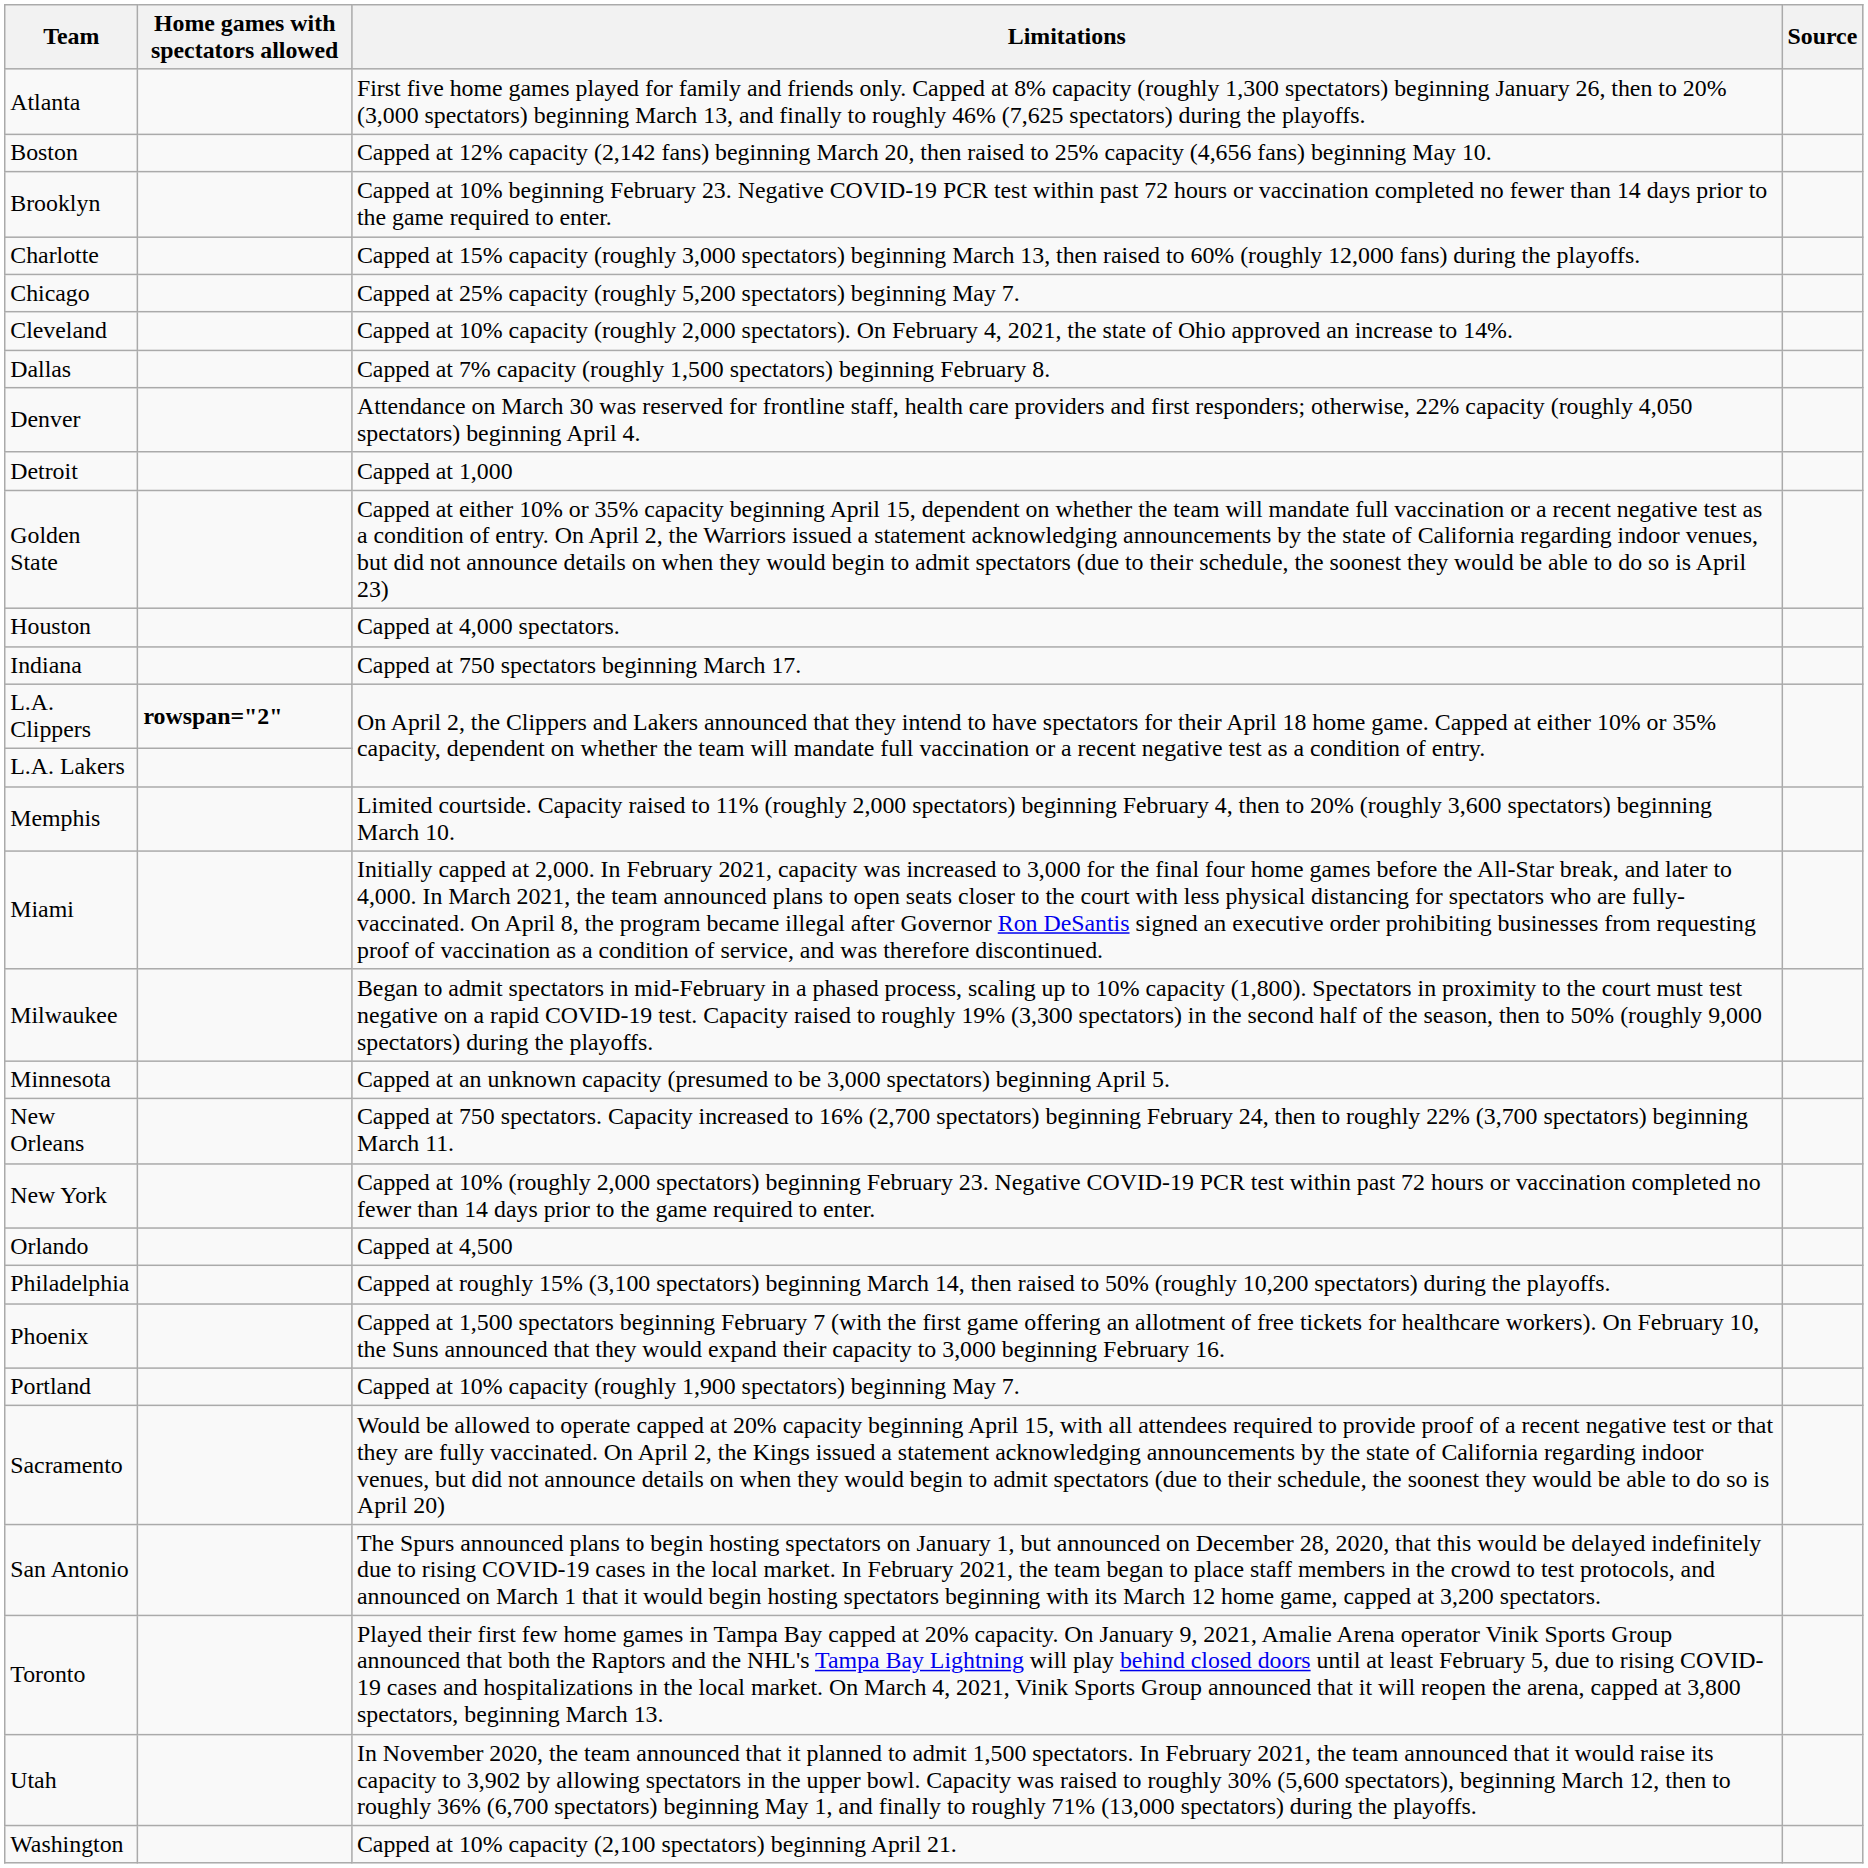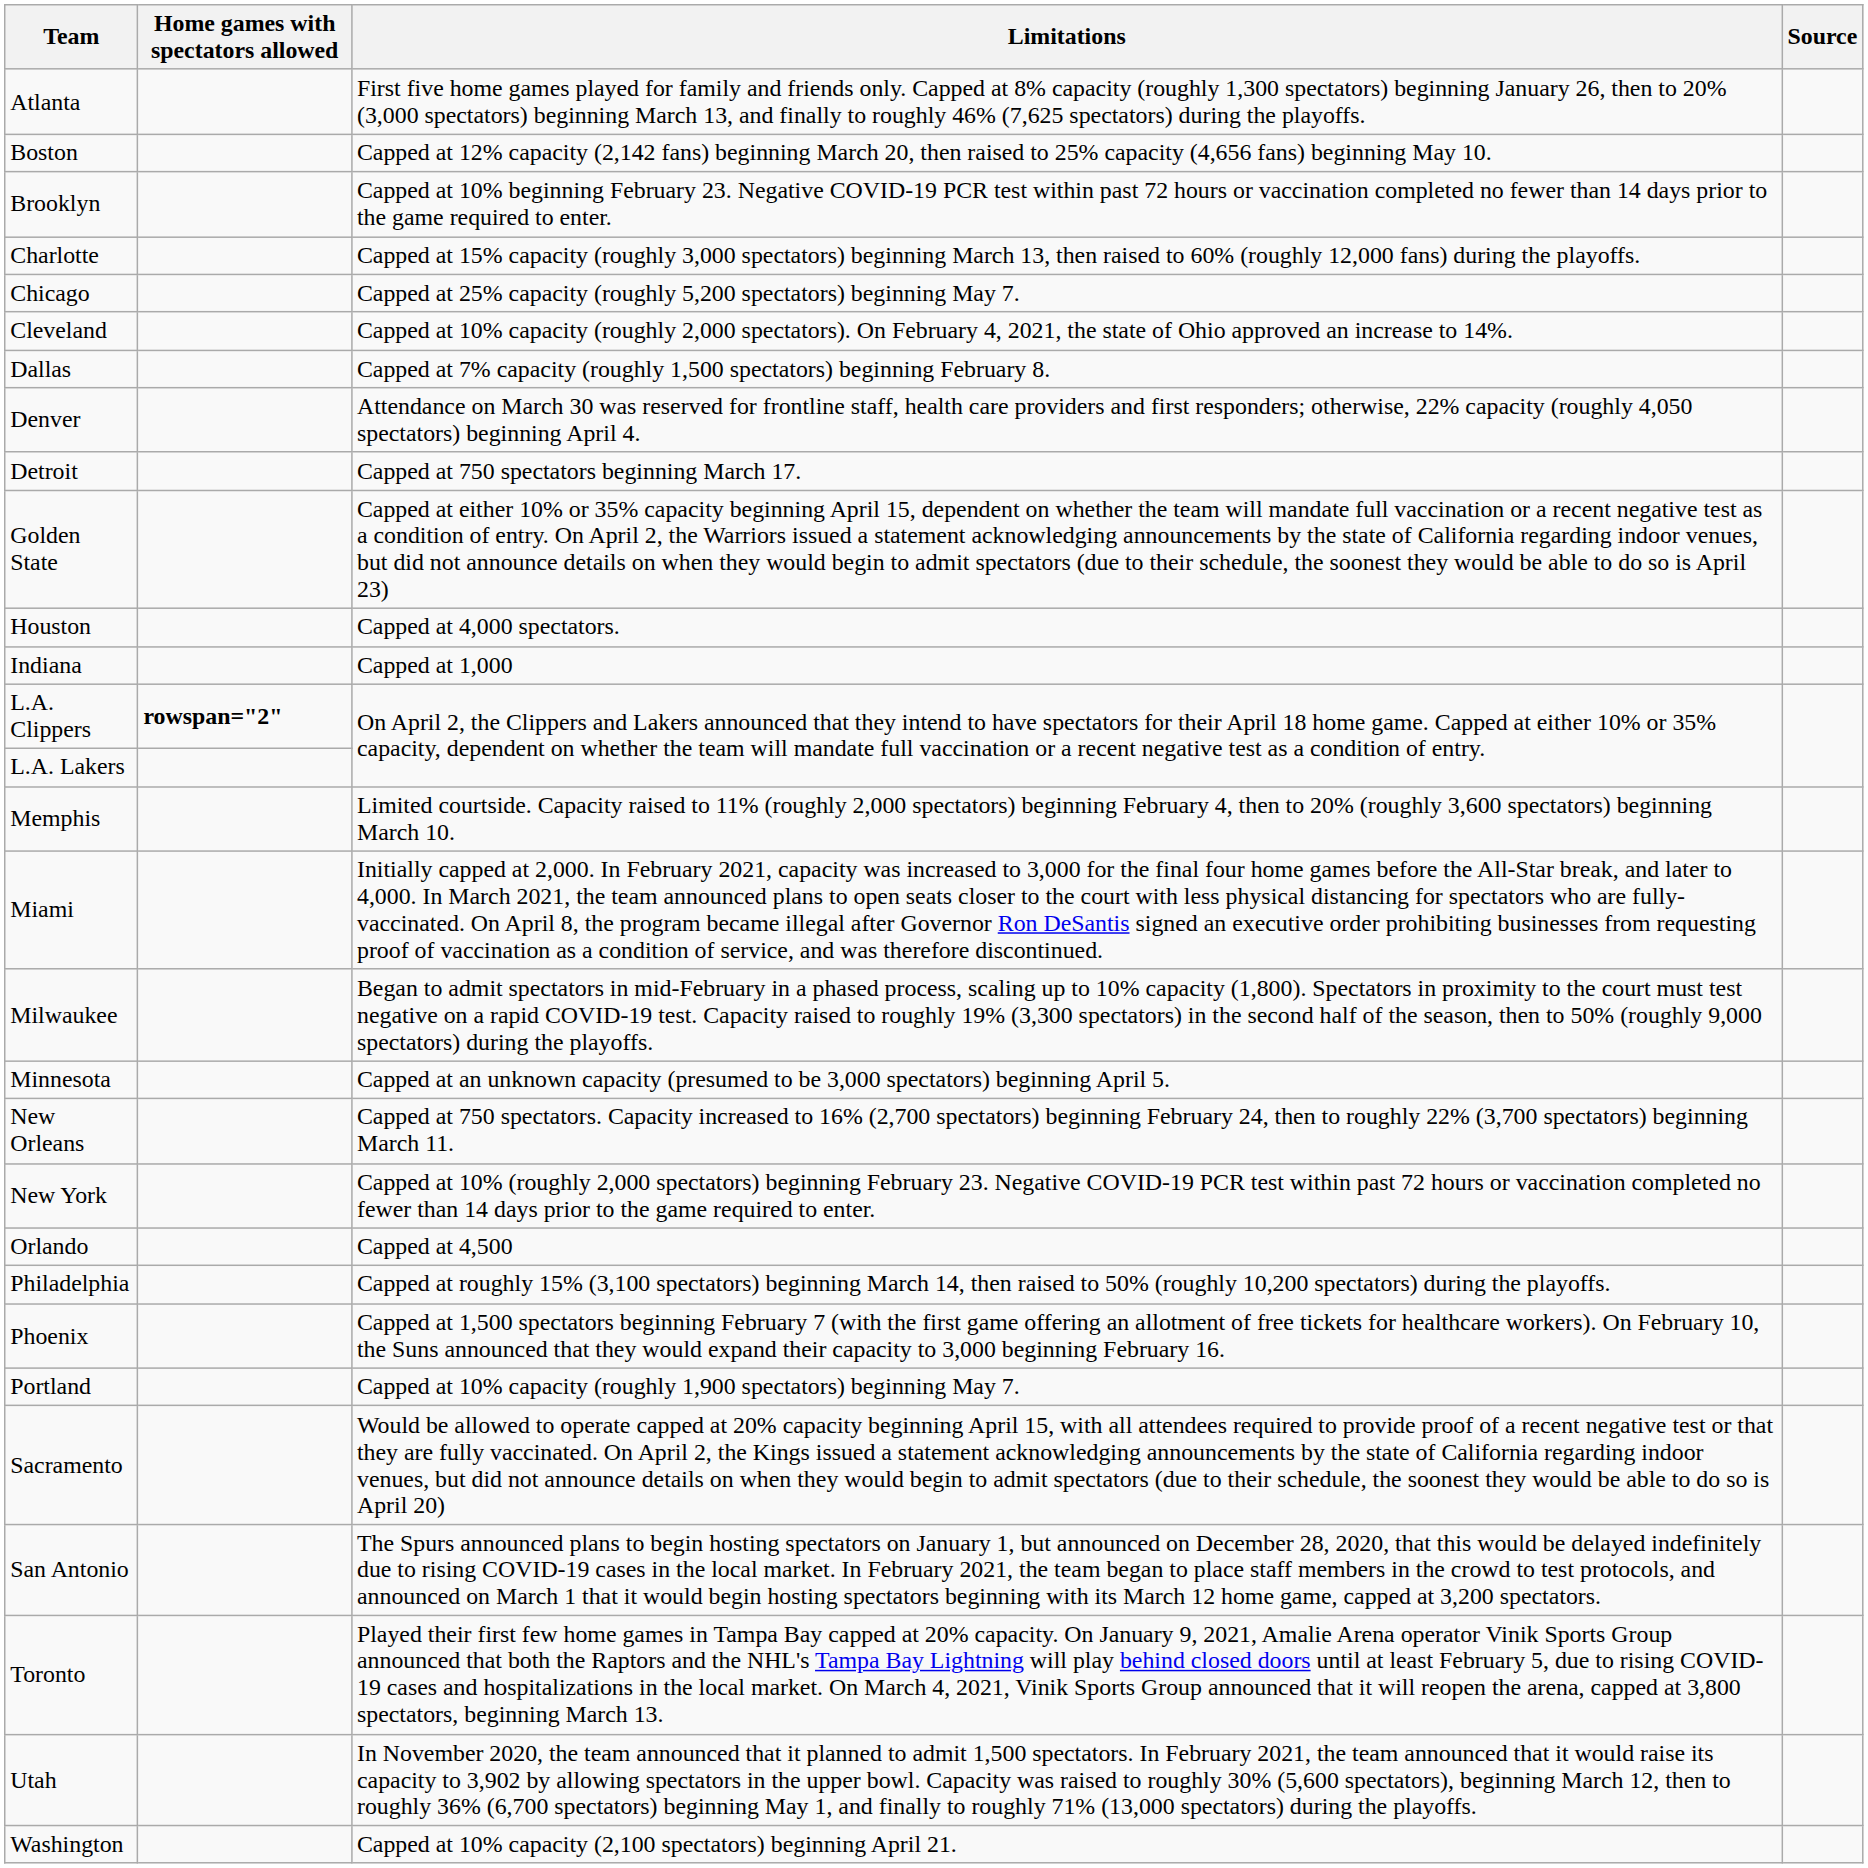(435, 470) Capped at 1,000 -> (579, 470) Capped at 750 spectators beginning March 17.
(579, 664) Capped at 750 spectators beginning March 17. -> (435, 664) Capped at 1,000
